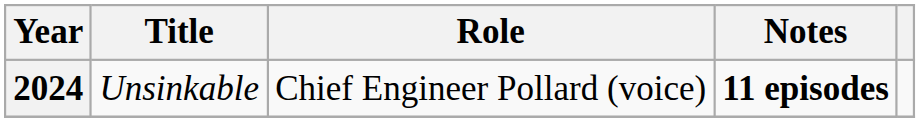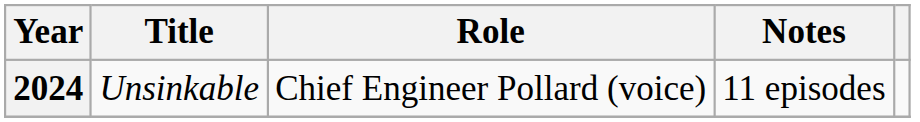(806, 87) bold -> (804, 87) normal
